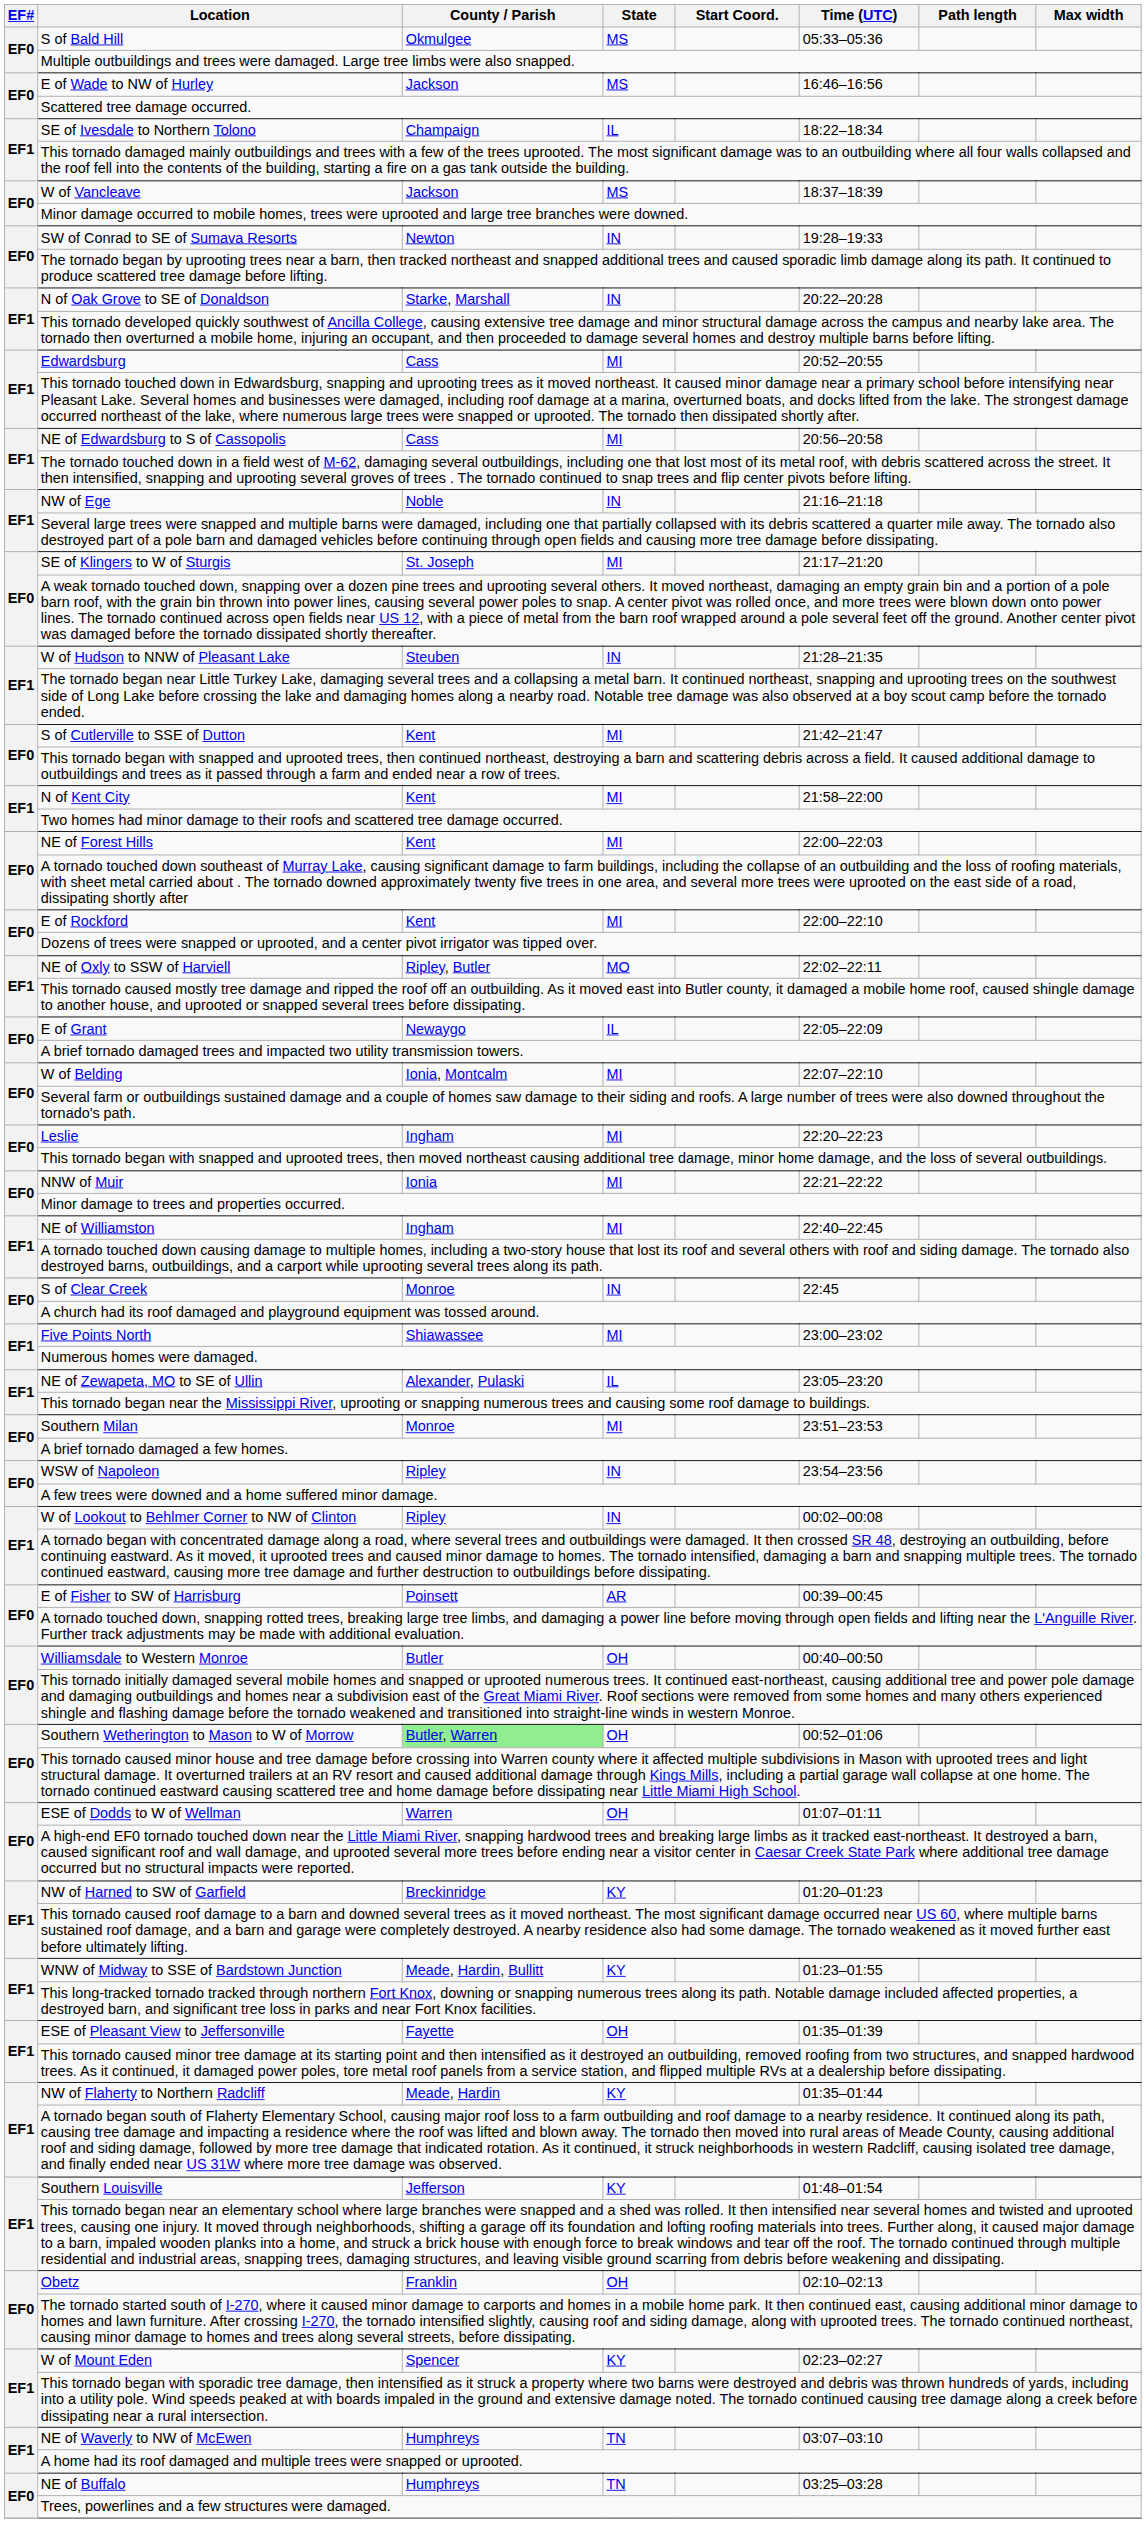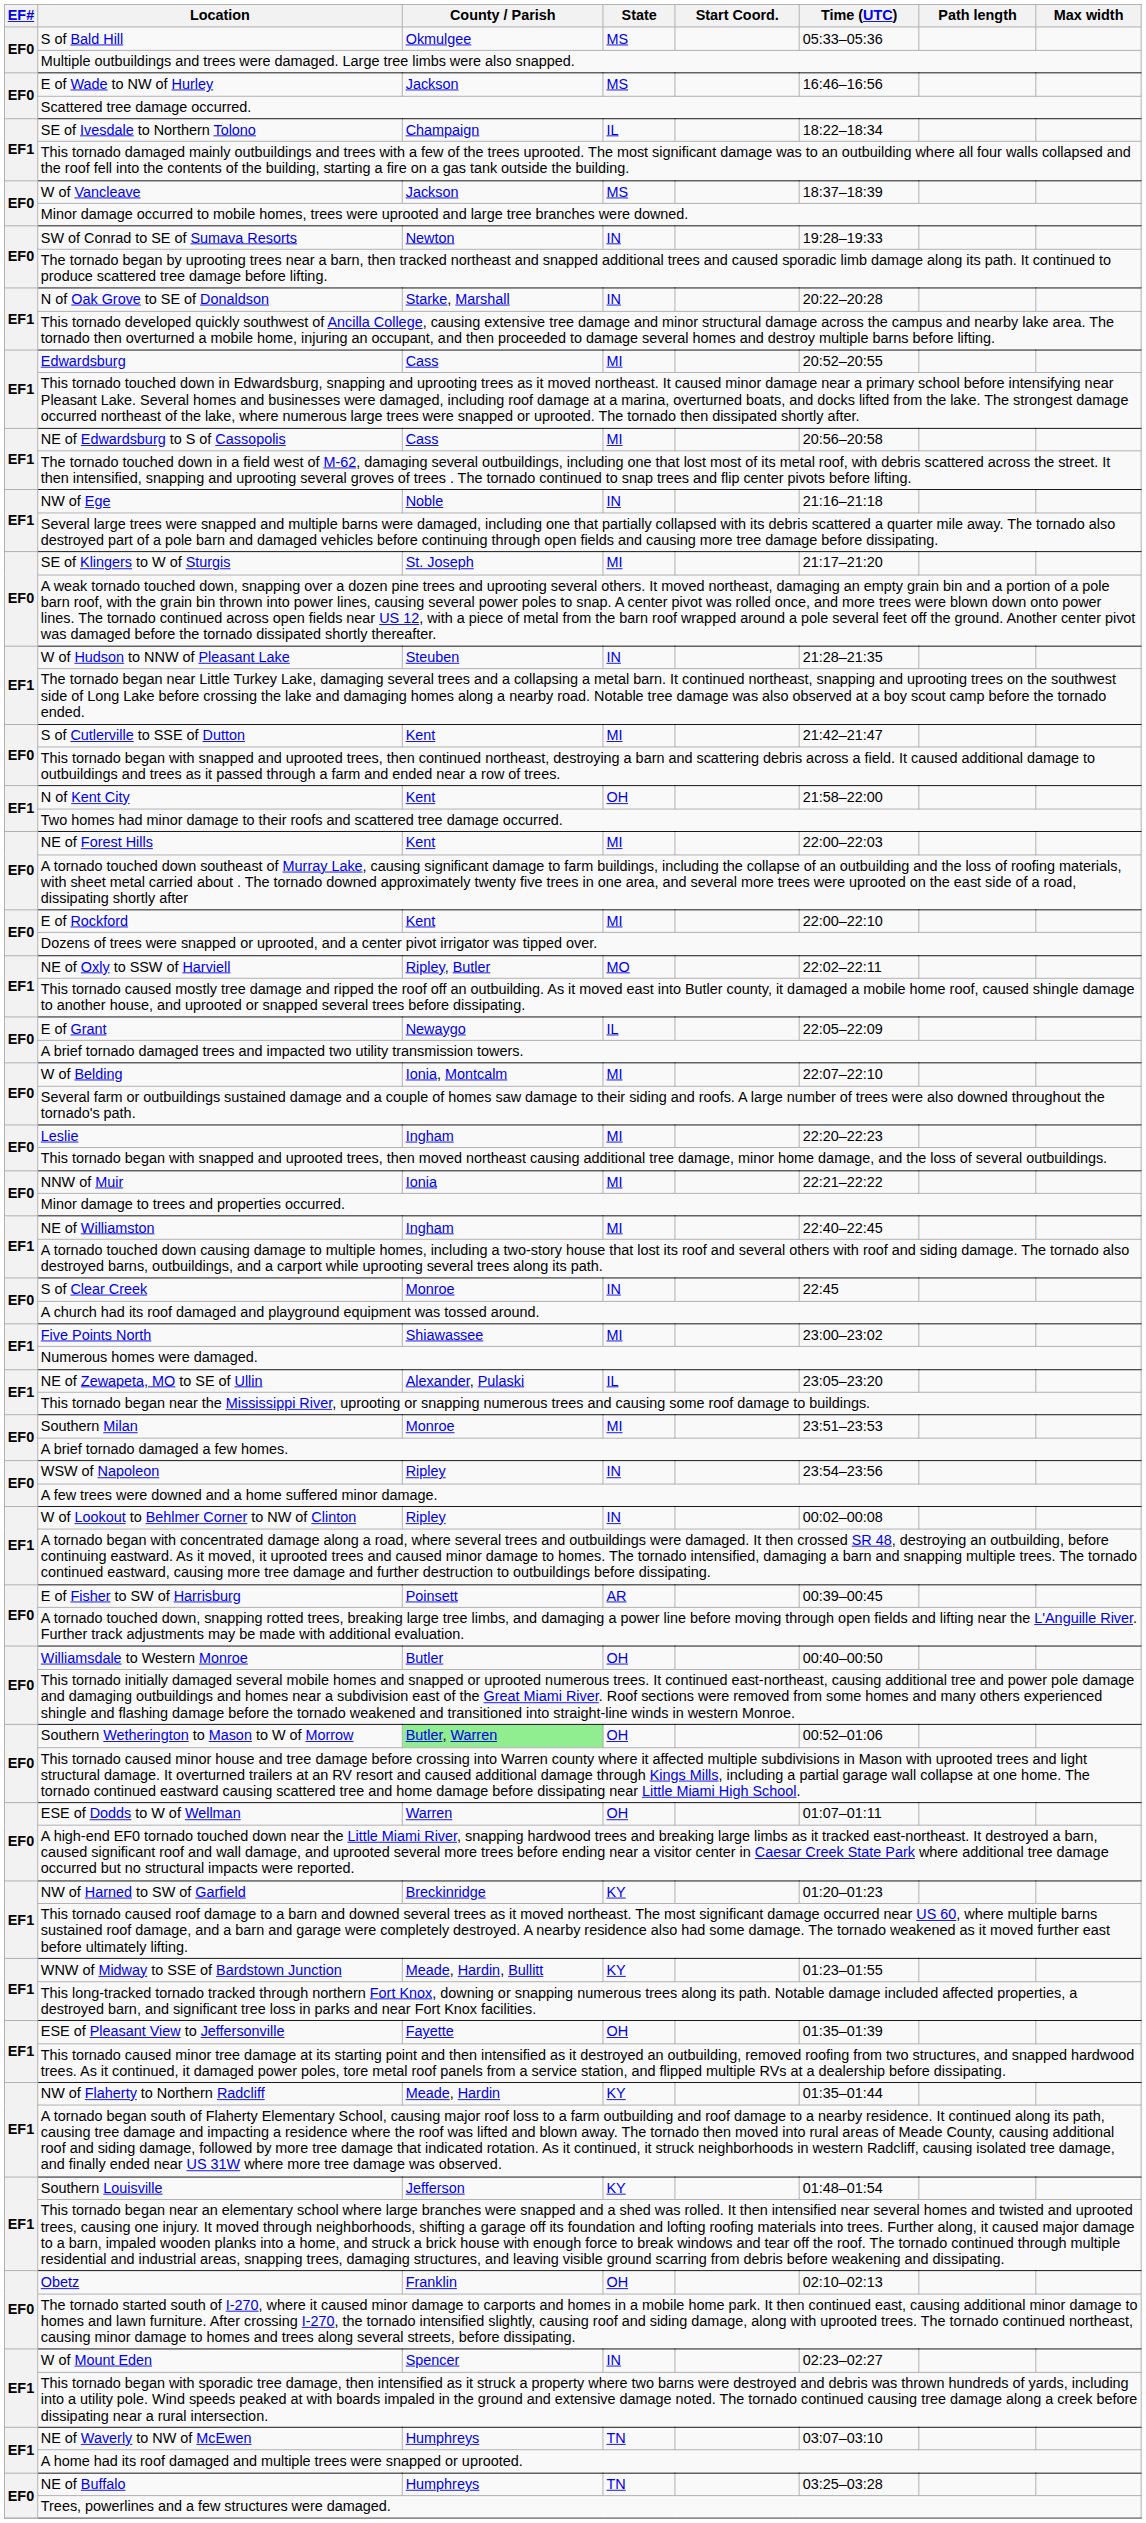(615, 797) MI -> (617, 797) OH
(616, 2360) KY -> (614, 2360) IN
